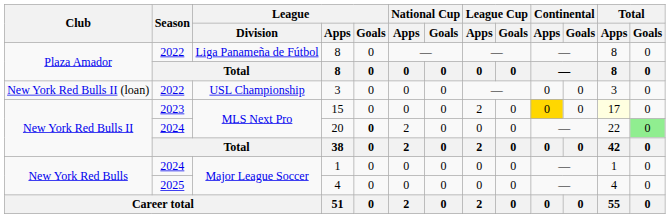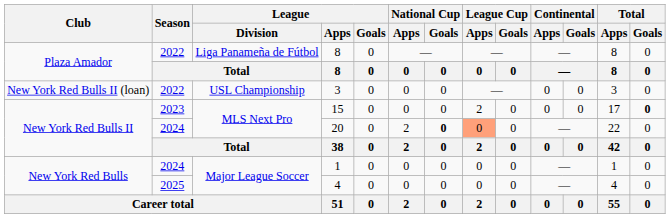(547, 109) gold background -> (547, 109) no background
(614, 109) lightyellow background -> (614, 109) no background
(648, 109) normal -> (648, 109) bold
(371, 128) bold -> (371, 128) normal
(444, 128) normal -> (444, 128) bold
(479, 128) no background -> (479, 128) lightsalmon background
(648, 128) lightgreen background -> (648, 128) no background
